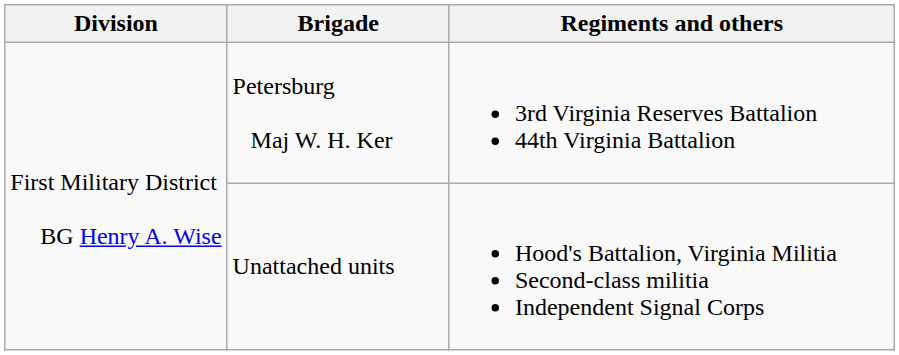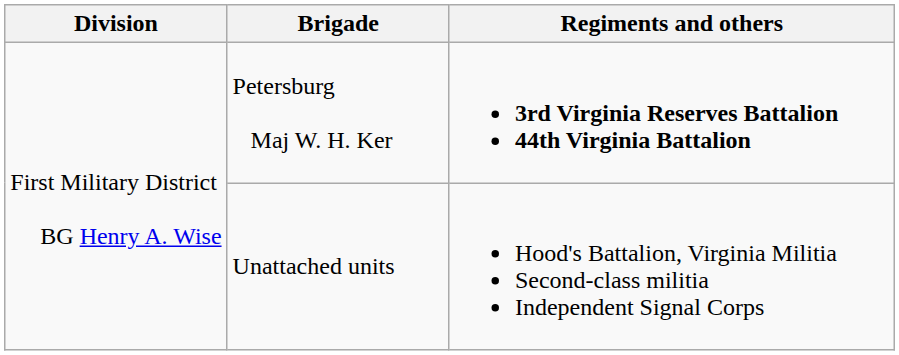(672, 126) normal -> (672, 126) bold
